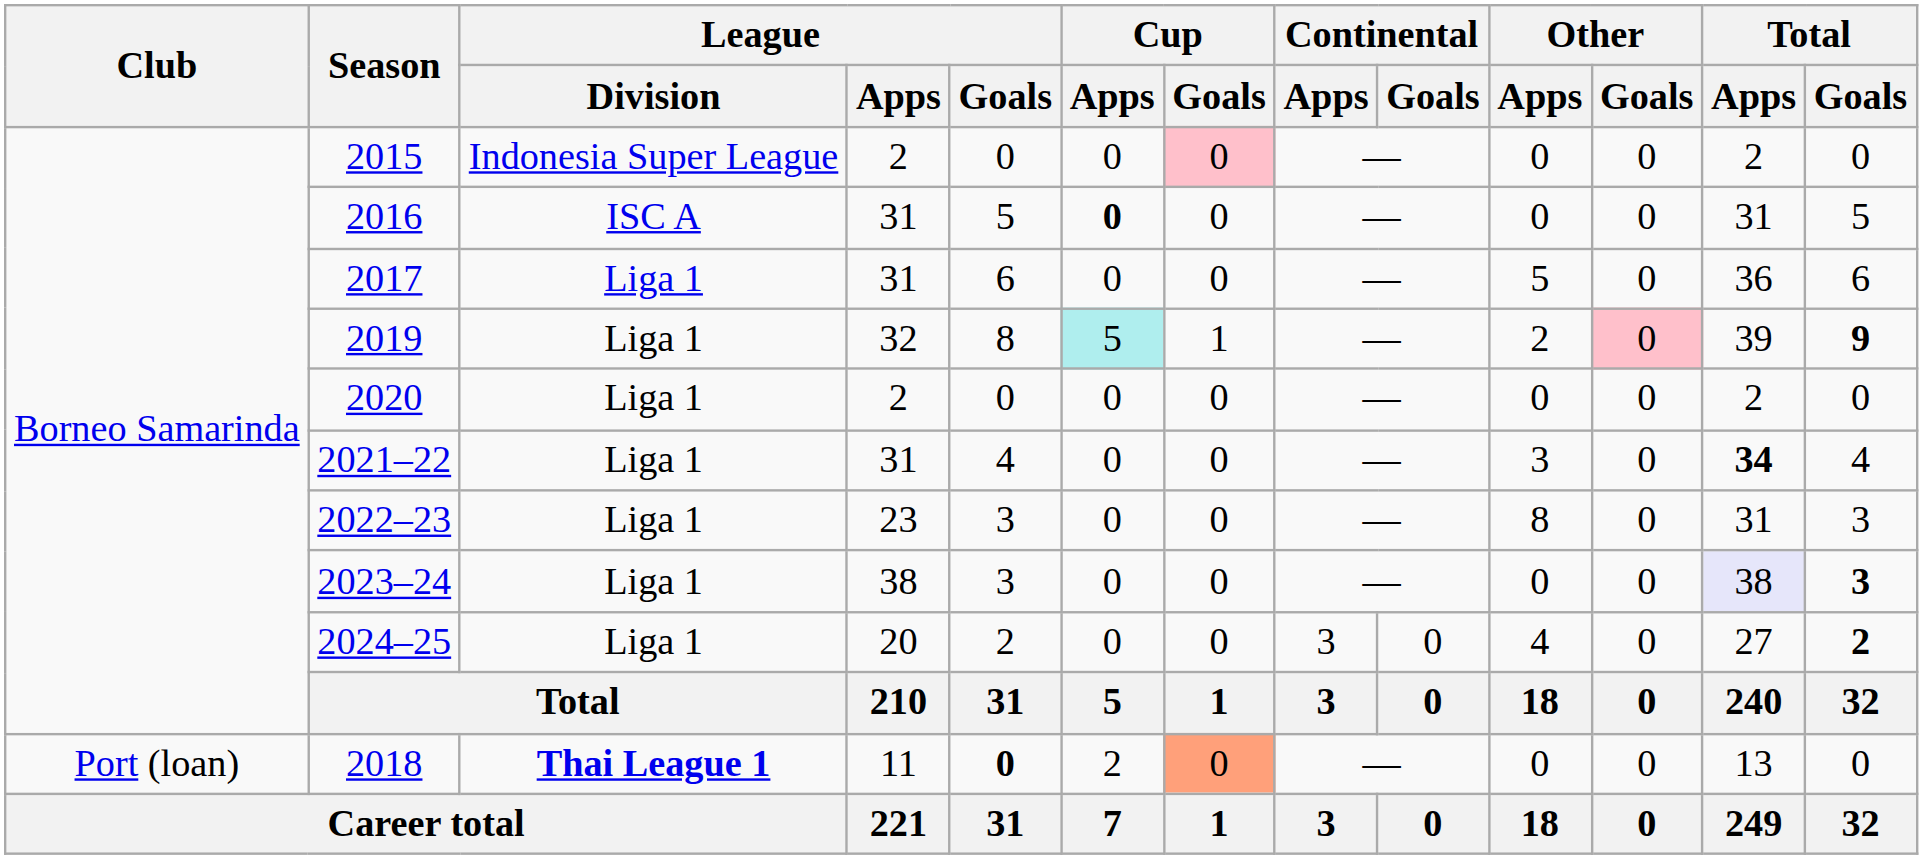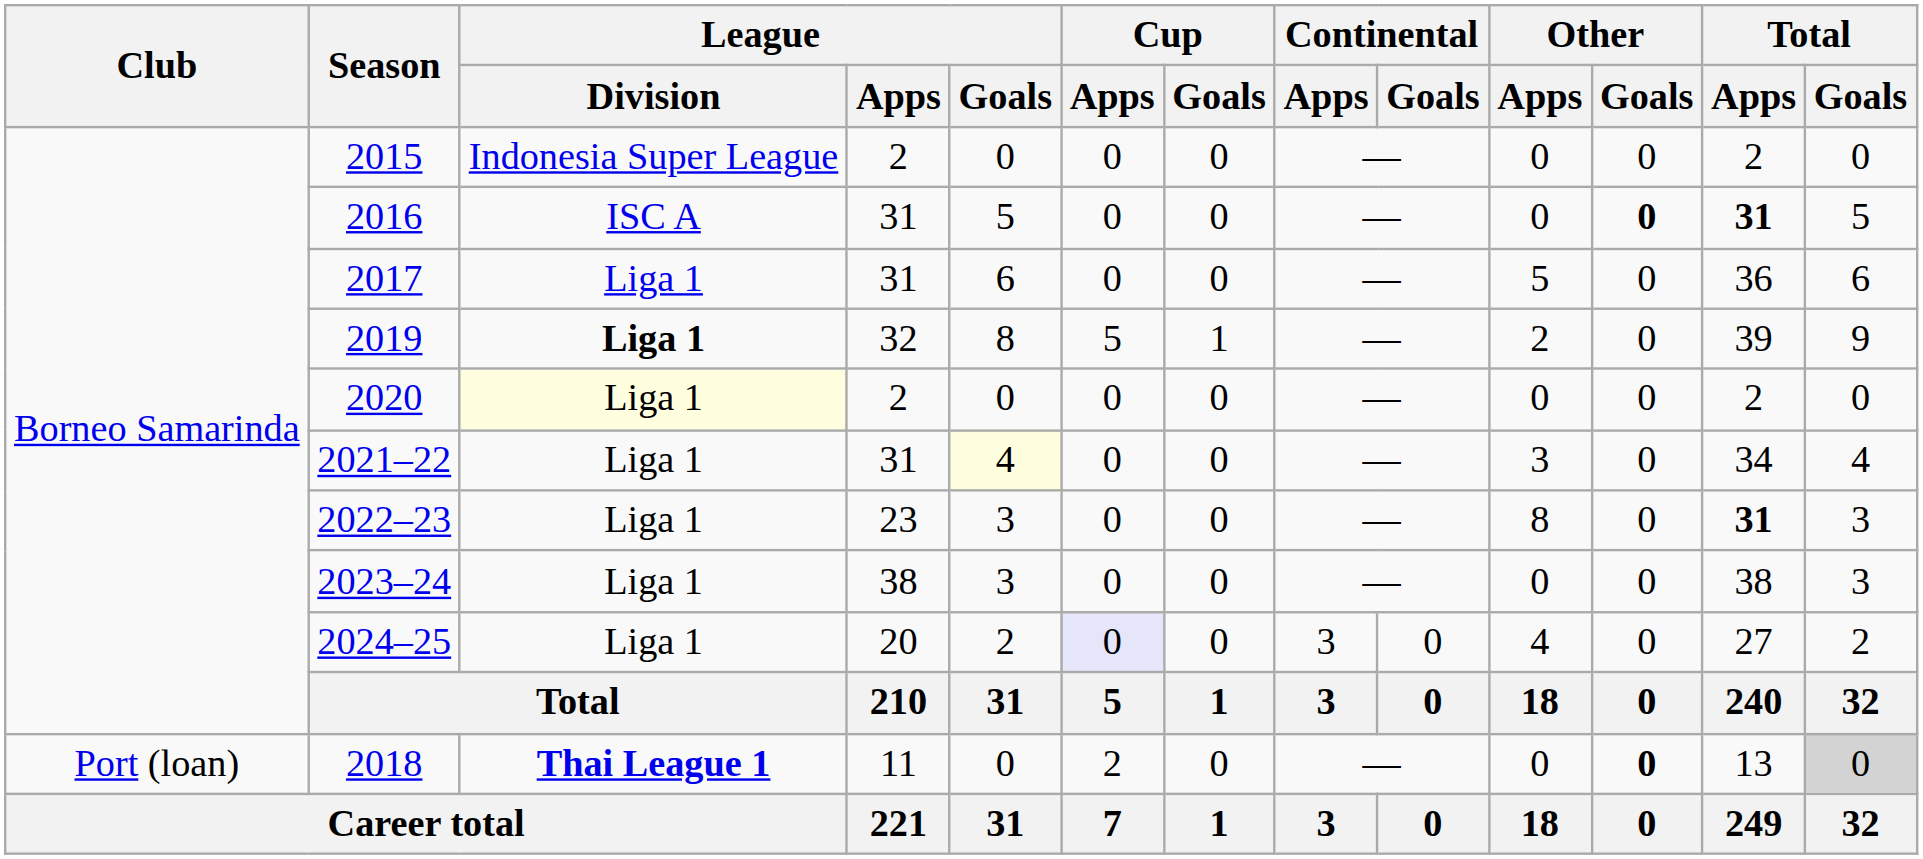(1219, 156) pink background -> (1219, 156) no background
(1112, 216) bold -> (1112, 216) normal
(1647, 216) normal -> (1647, 216) bold
(1754, 216) normal -> (1754, 216) bold
(654, 338) normal -> (654, 338) bold
(1112, 338) paleturquoise background -> (1112, 338) no background
(1647, 338) pink background -> (1647, 338) no background
(1861, 338) bold -> (1861, 338) normal
(654, 398) no background -> (654, 398) lightyellow background
(1005, 459) no background -> (1005, 459) lightyellow background
(1754, 459) bold -> (1754, 459) normal
(1754, 519) normal -> (1754, 519) bold
(1754, 580) lavender background -> (1754, 580) no background
(1861, 580) bold -> (1861, 580) normal
(1112, 641) no background -> (1112, 641) lavender background
(1861, 641) bold -> (1861, 641) normal
(1005, 762) bold -> (1005, 762) normal
(1219, 762) lightsalmon background -> (1219, 762) no background
(1647, 762) normal -> (1647, 762) bold
(1861, 762) no background -> (1861, 762) lightgrey background
